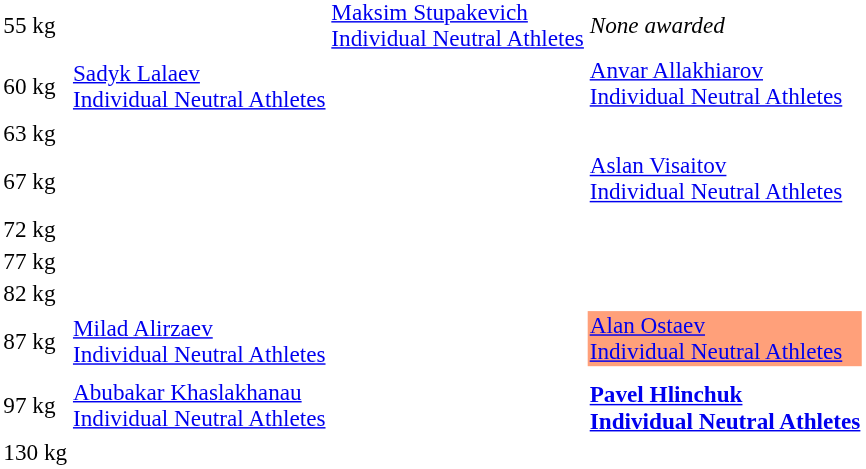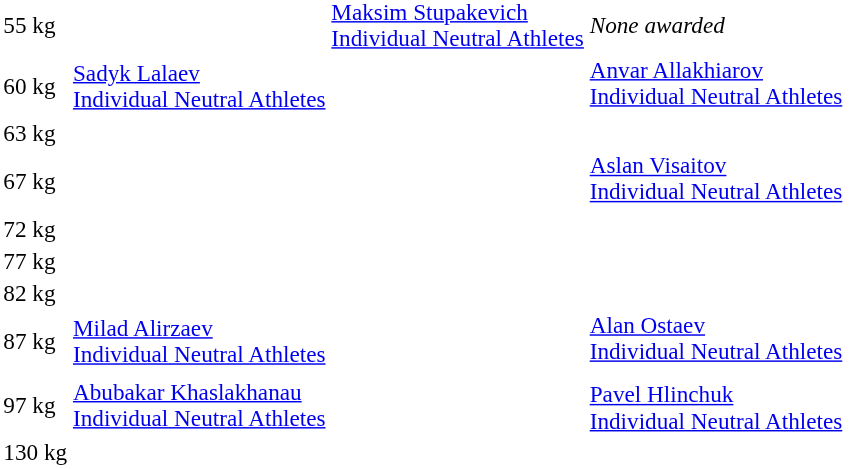(716, 338) lightsalmon background -> (716, 338) no background
(725, 408) bold -> (716, 408) normal
